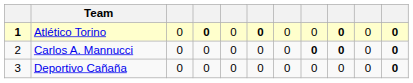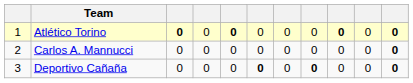(18, 31) bold -> (18, 31) normal
(180, 31) normal -> (180, 31) bold
(207, 31) bold -> (207, 31) normal
(233, 31) normal -> (233, 31) bold
(260, 31) bold -> (260, 31) normal
(314, 50) bold -> (314, 50) normal
(341, 50) bold -> (341, 50) normal
(260, 68) normal -> (260, 68) bold
(314, 68) normal -> (314, 68) bold
